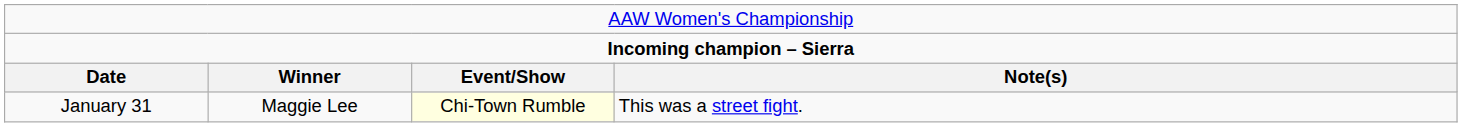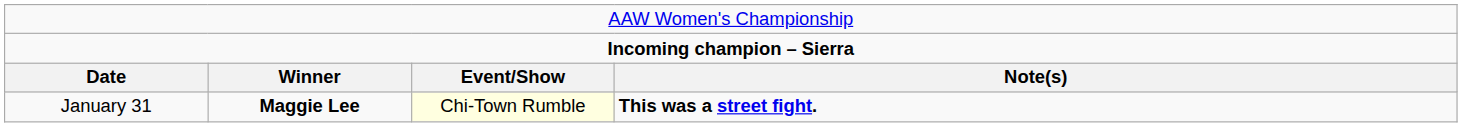(310, 106) normal -> (310, 106) bold
(711, 106) normal -> (718, 106) bold
